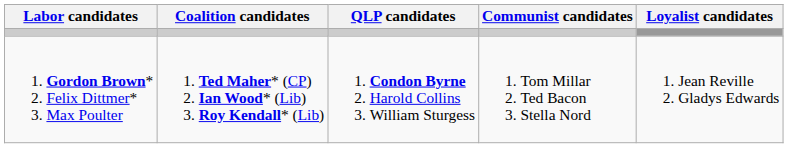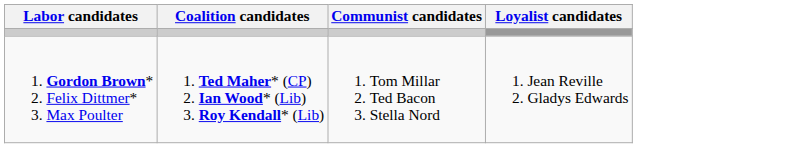- column: (403, 16)
